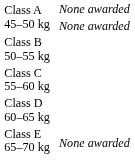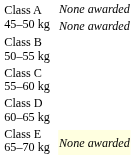(94, 142) no background -> (94, 142) lightyellow background
